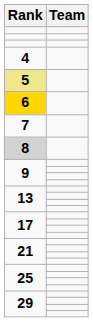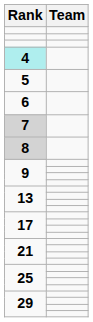(25, 58) no background -> (25, 58) paleturquoise background
(25, 80) khaki background -> (25, 80) no background
(25, 103) gold background -> (25, 103) no background
(25, 125) no background -> (25, 125) lightgrey background
